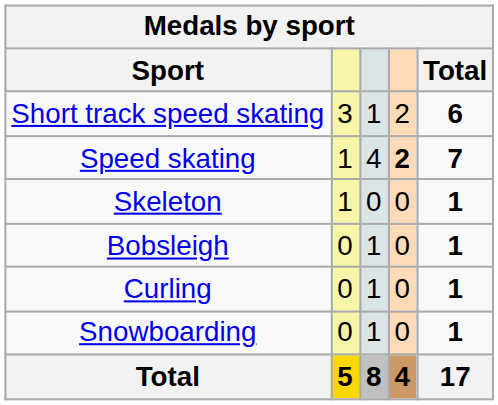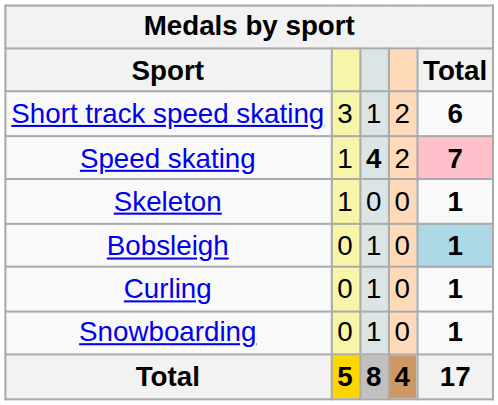(374, 158) normal -> (374, 158) bold
(402, 158) bold -> (402, 158) normal
(455, 158) no background -> (455, 158) pink background
(455, 245) no background -> (455, 245) lightblue background
